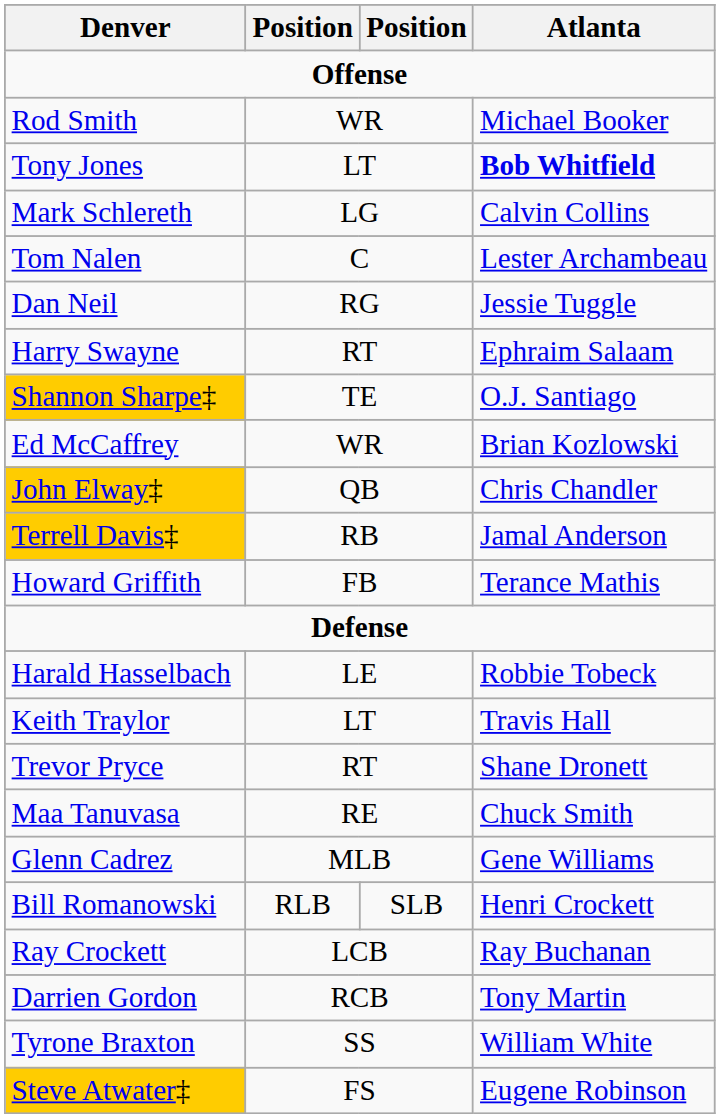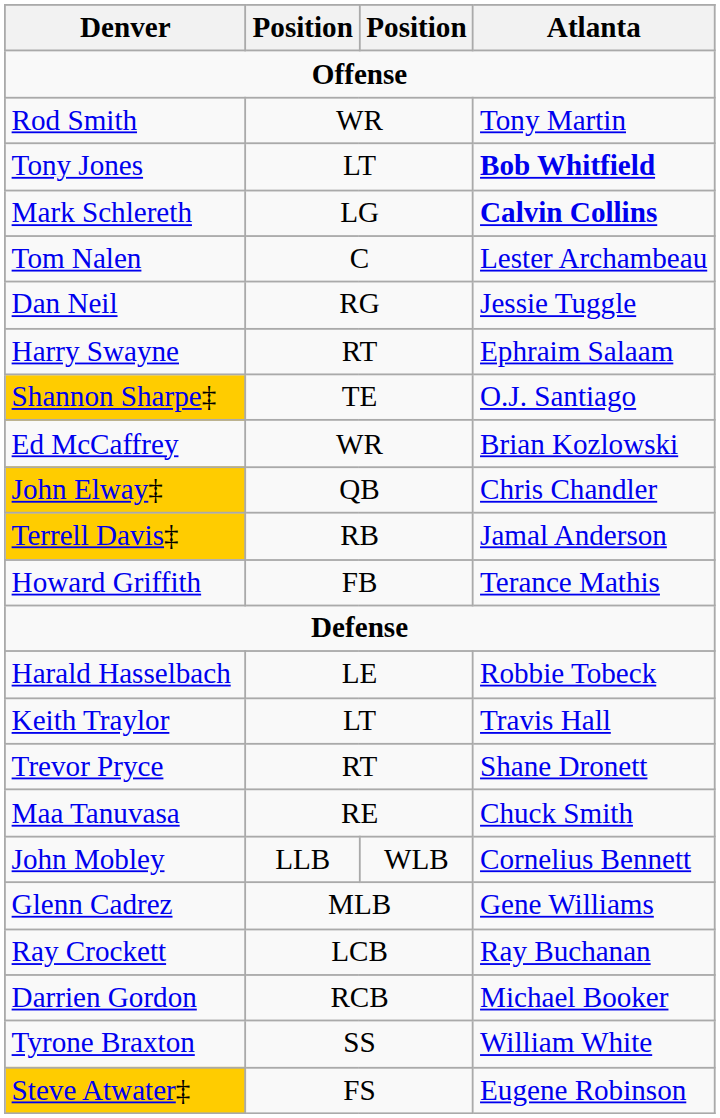(574, 119) Michael Booker -> (553, 119) Tony Martin
(565, 212) normal -> (569, 212) bold
+ row: (88, 858)
- row: (114, 905)
(553, 997) Tony Martin -> (574, 997) Michael Booker
